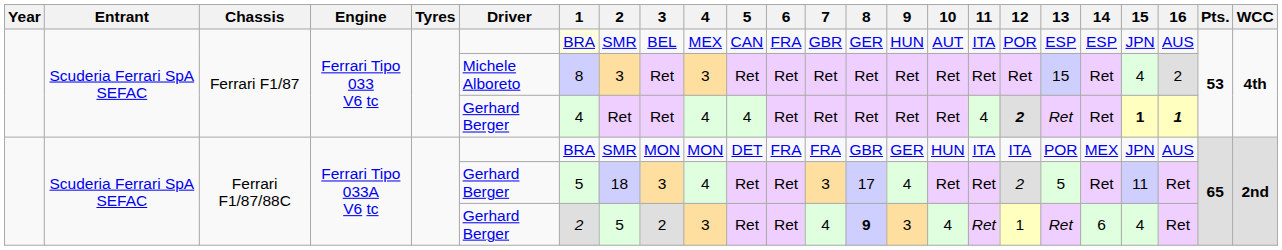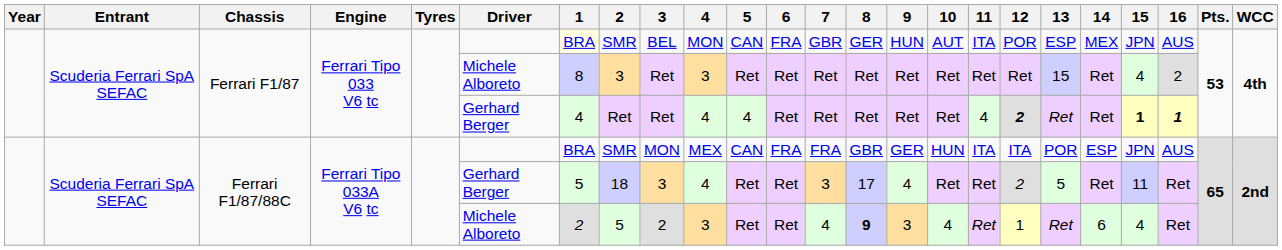(705, 42) MEX -> (705, 42) MON
(1101, 42) ESP -> (1101, 42) MEX
(705, 150) MON -> (705, 150) MEX
(747, 150) DET -> (747, 150) CAN
(1101, 150) MEX -> (1101, 150) ESP
(491, 225) Gerhard Berger -> (491, 225) Michele Alboreto
